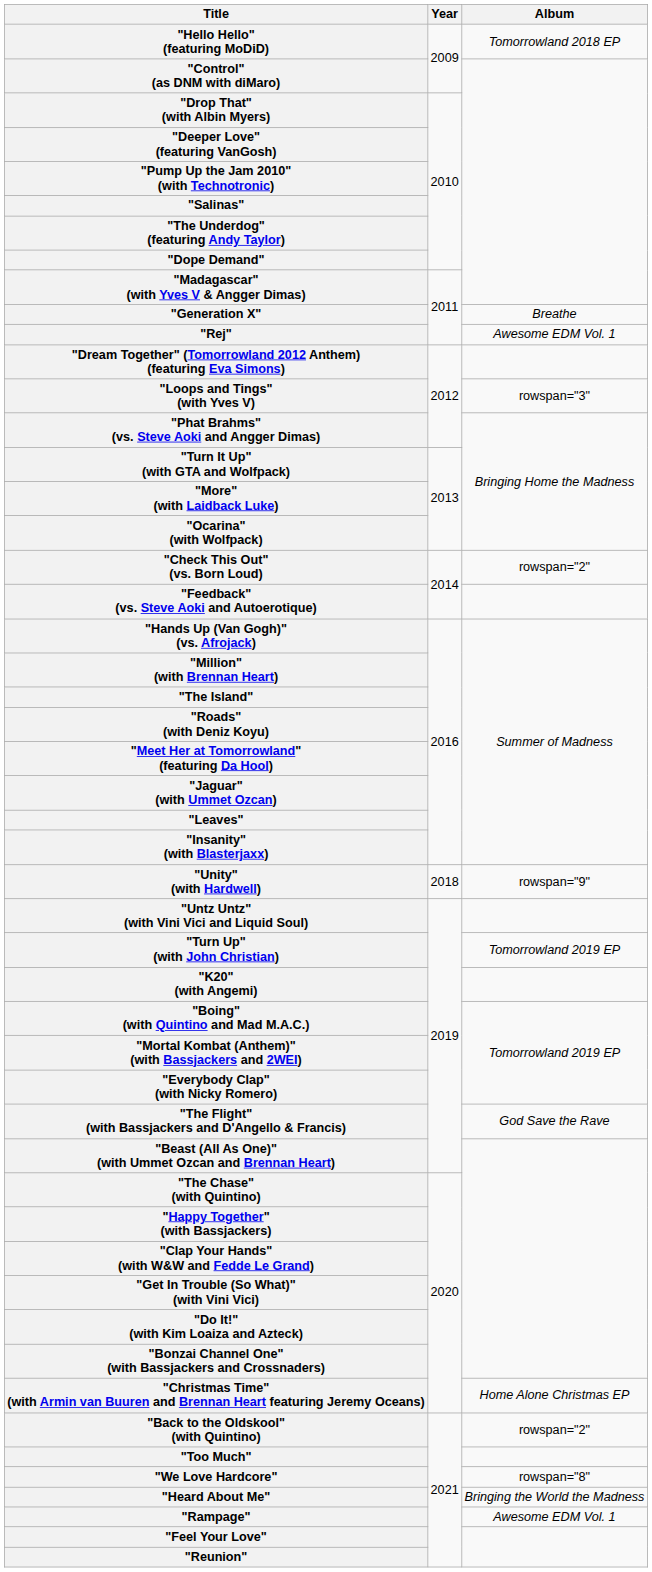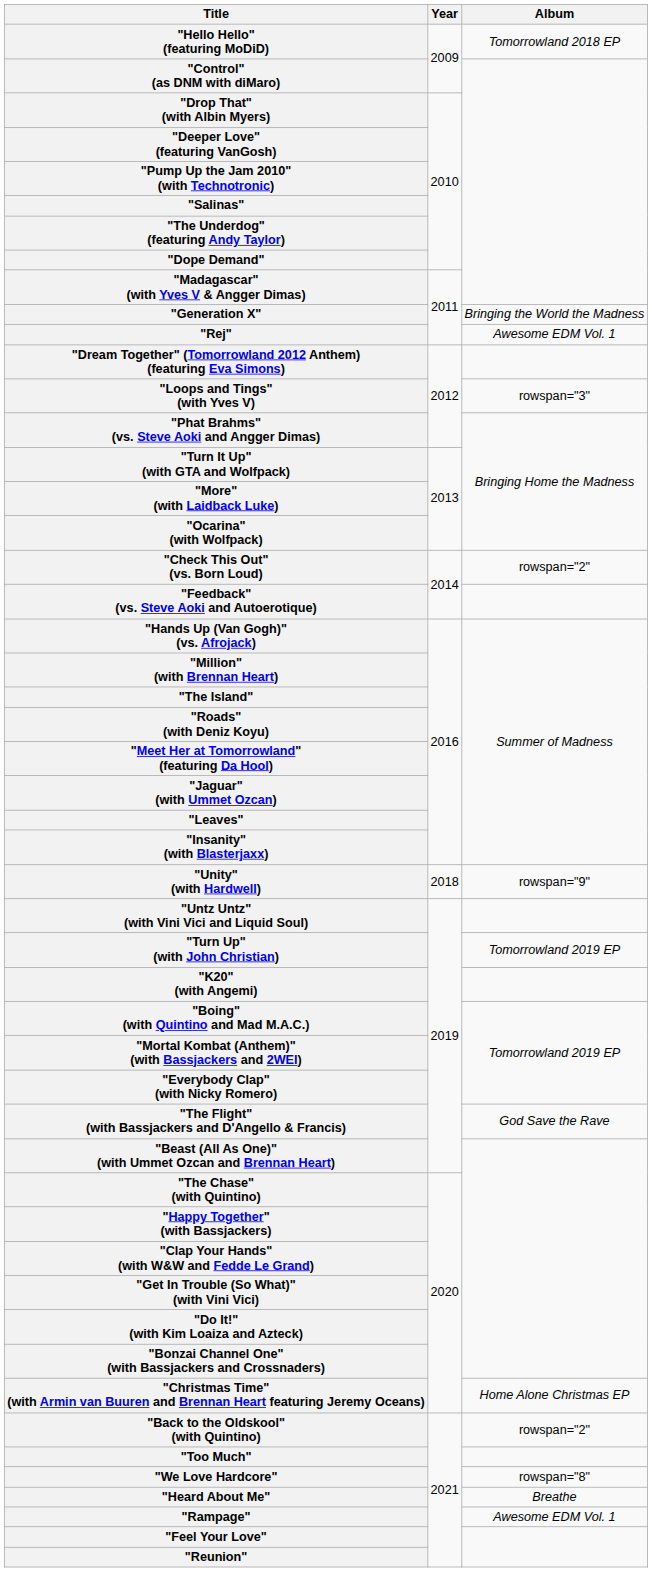(554, 314) Breathe -> (554, 314) Bringing the World the Madness
(554, 1497) Bringing the World the Madness -> (554, 1497) Breathe
